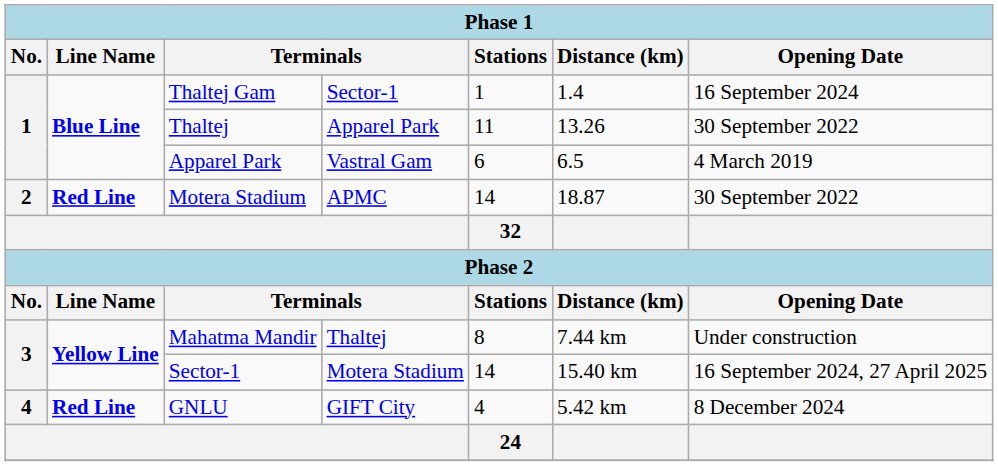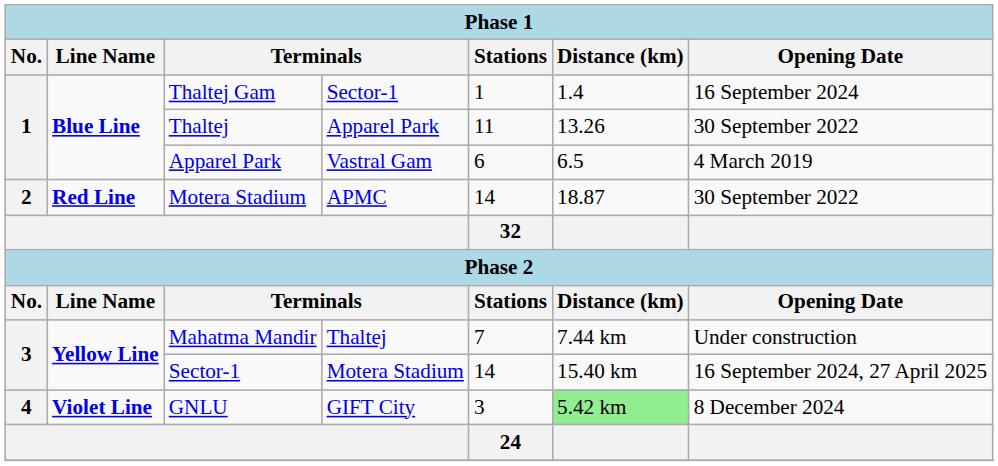(479, 337) 8 -> (479, 337) 7
(94, 407) Red Line -> (102, 407) Violet Line
(479, 407) 4 -> (479, 407) 3
(592, 407) no background -> (592, 407) lightgreen background
